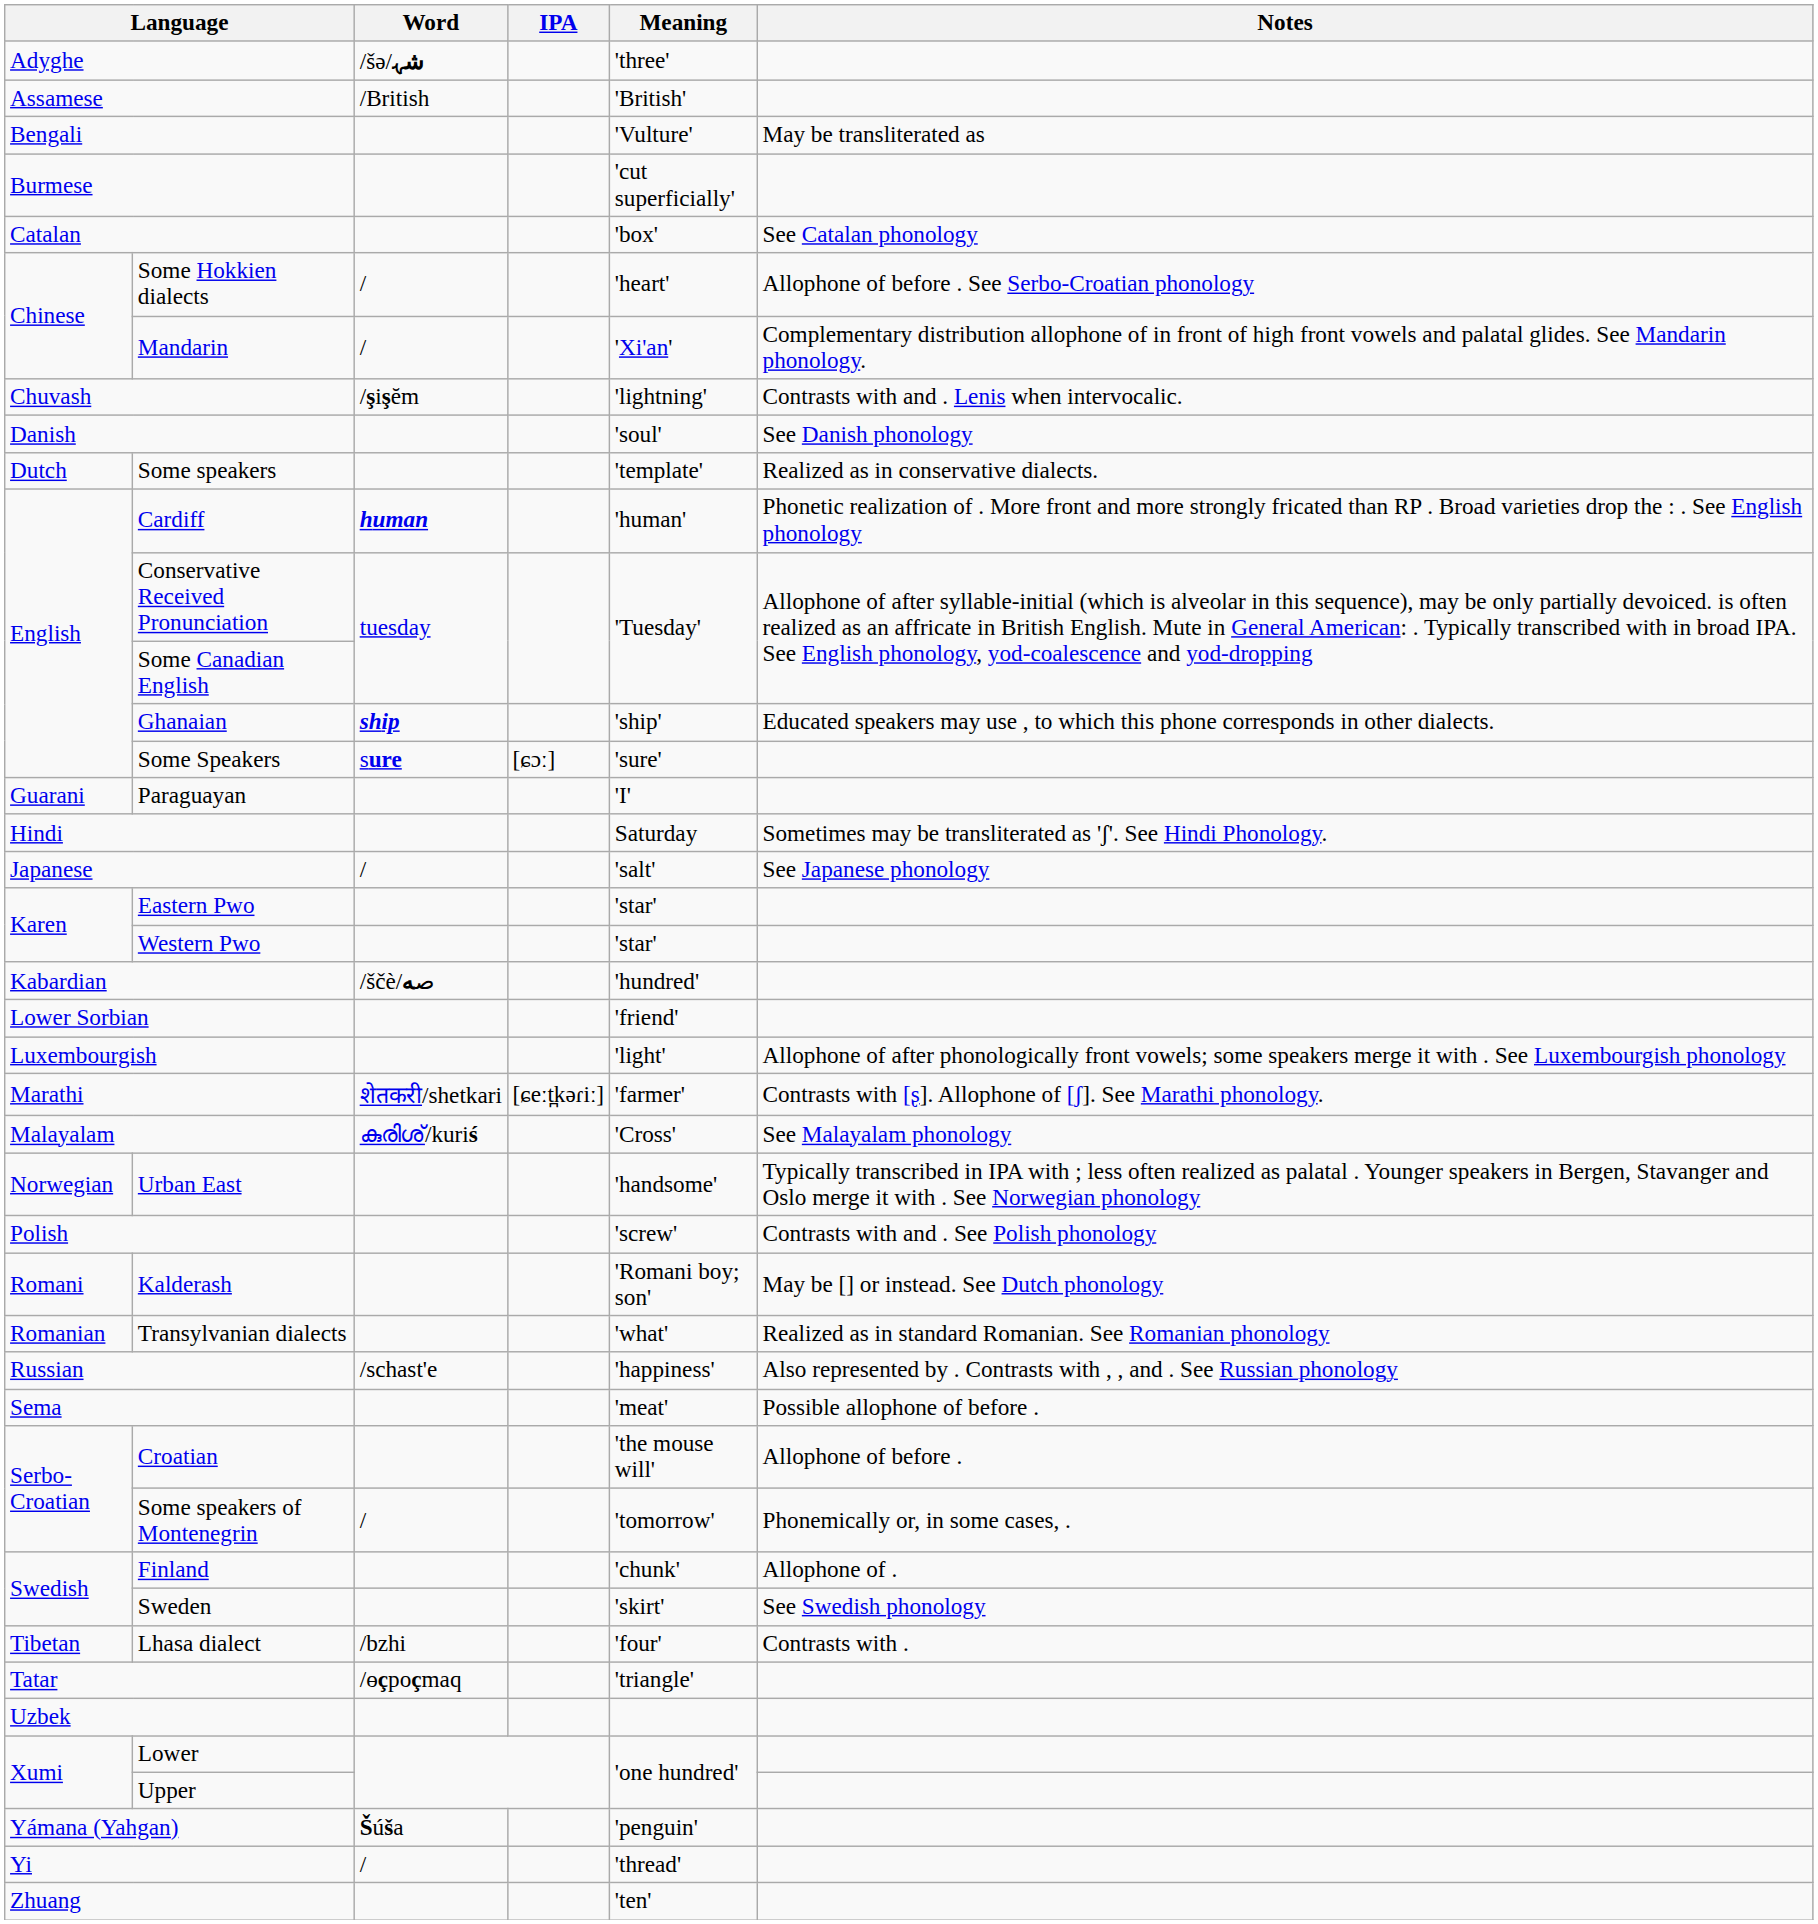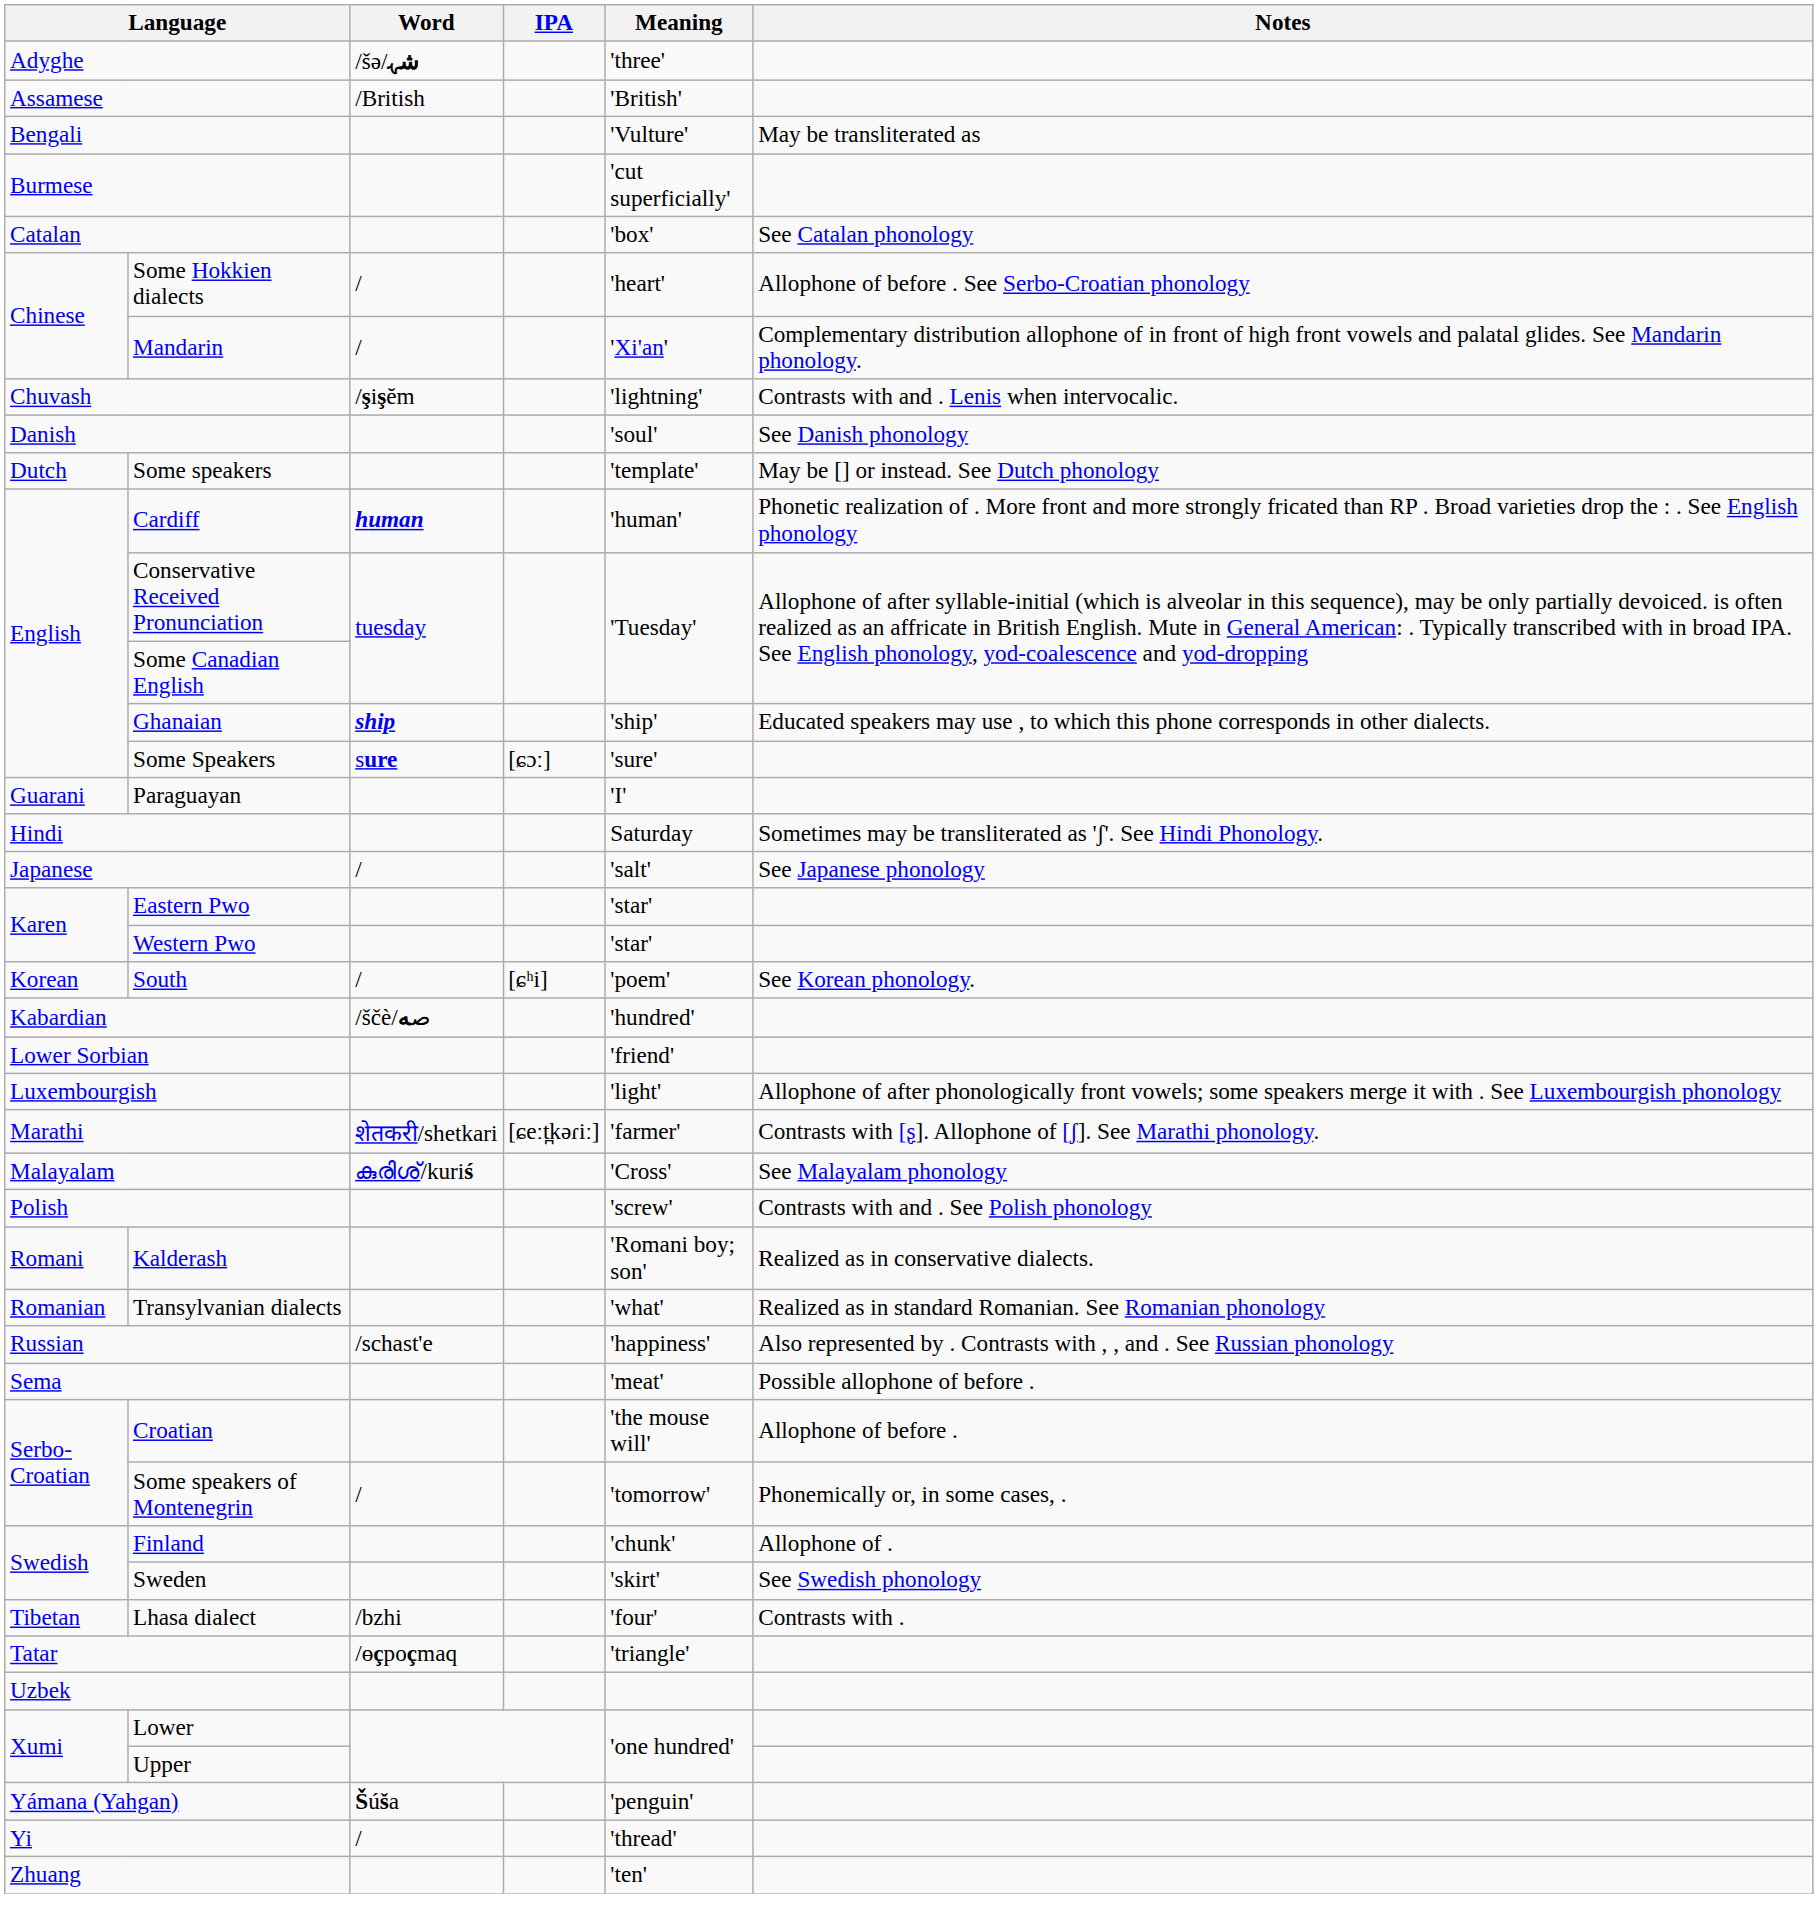(930, 470) Realized as in conservative dialects. -> (959, 470) May be [] or instead. See Dutch phonology
+ row: (160, 979)
- row: (190, 1183)
(963, 1283) May be [] or instead. See Dutch phonology -> (926, 1257) Realized as in conservative dialects.
